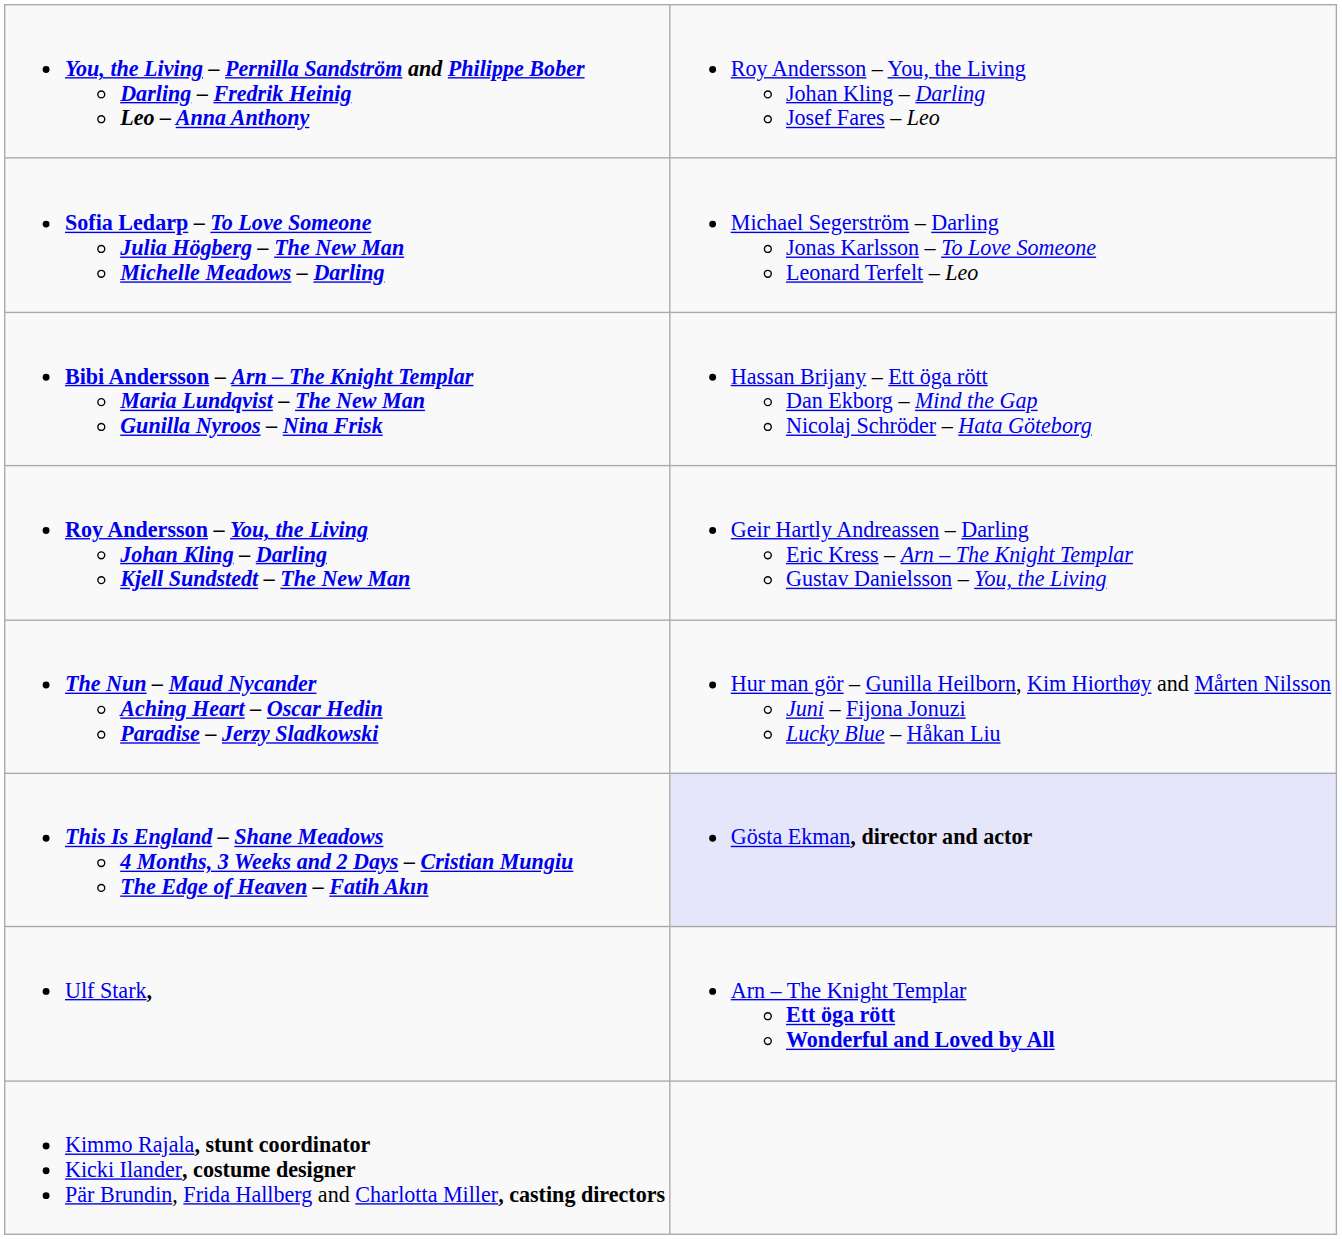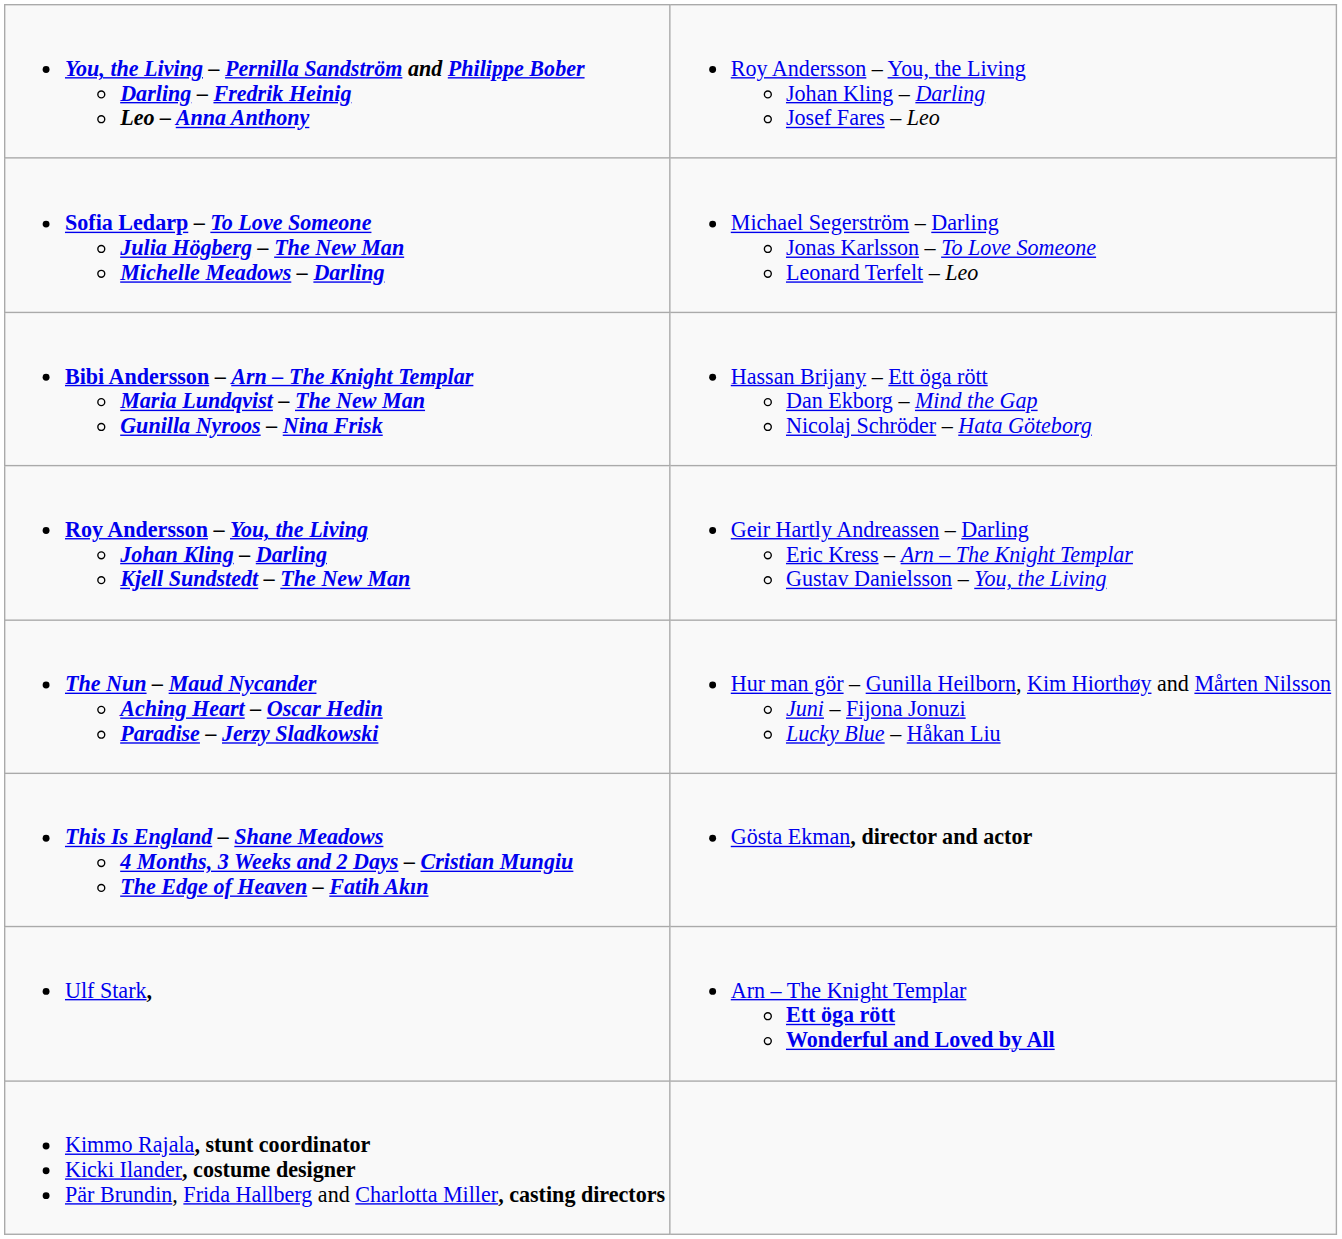(1003, 838) lavender background -> (1003, 838) no background
